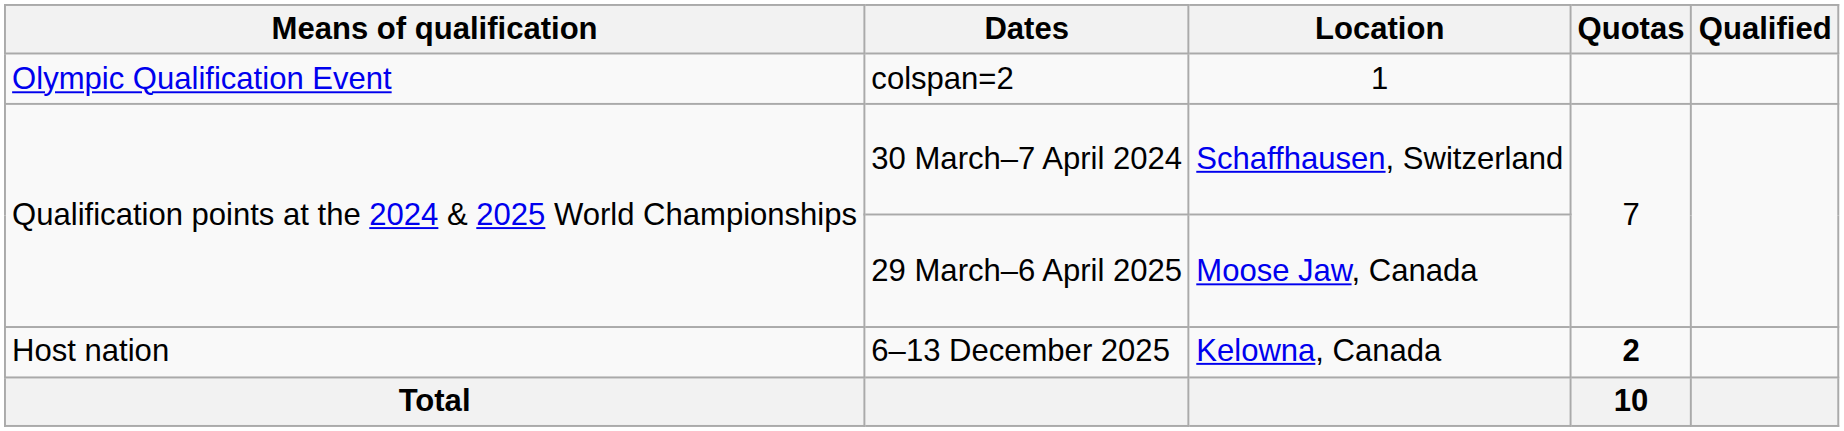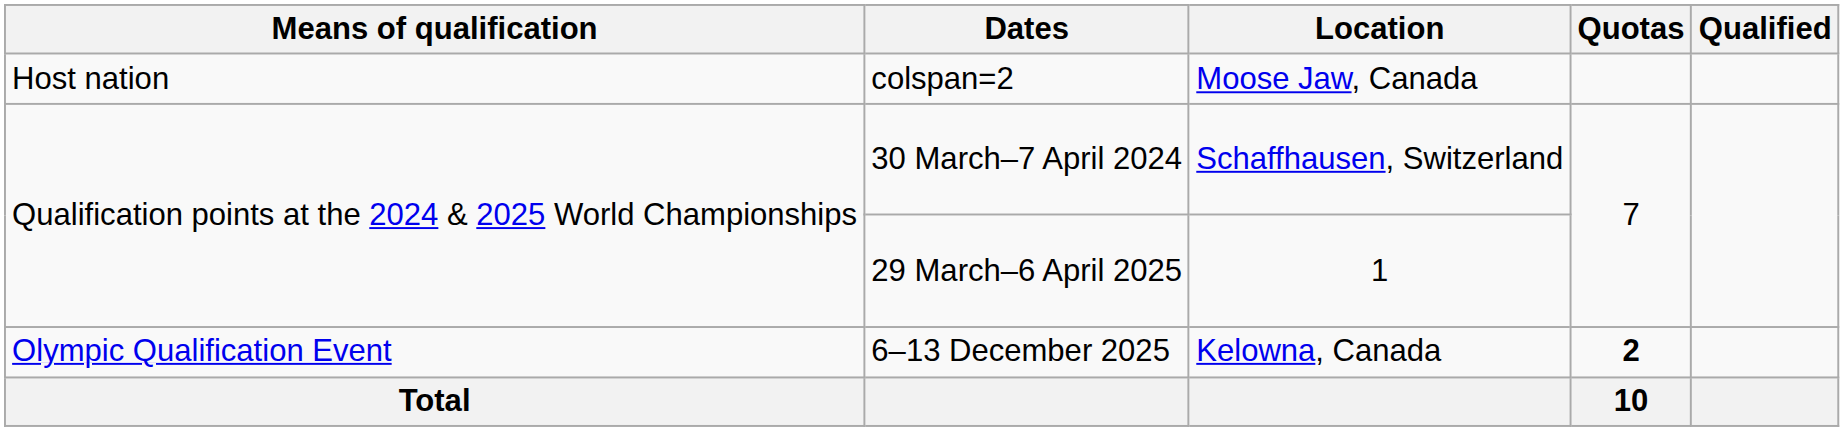(202, 78) Olympic Qualification Event -> (91, 78) Host nation
(1380, 78) 1 -> (1337, 78) Moose Jaw, Canada
(1337, 270) Moose Jaw, Canada -> (1380, 270) 1
(91, 351) Host nation -> (202, 351) Olympic Qualification Event
